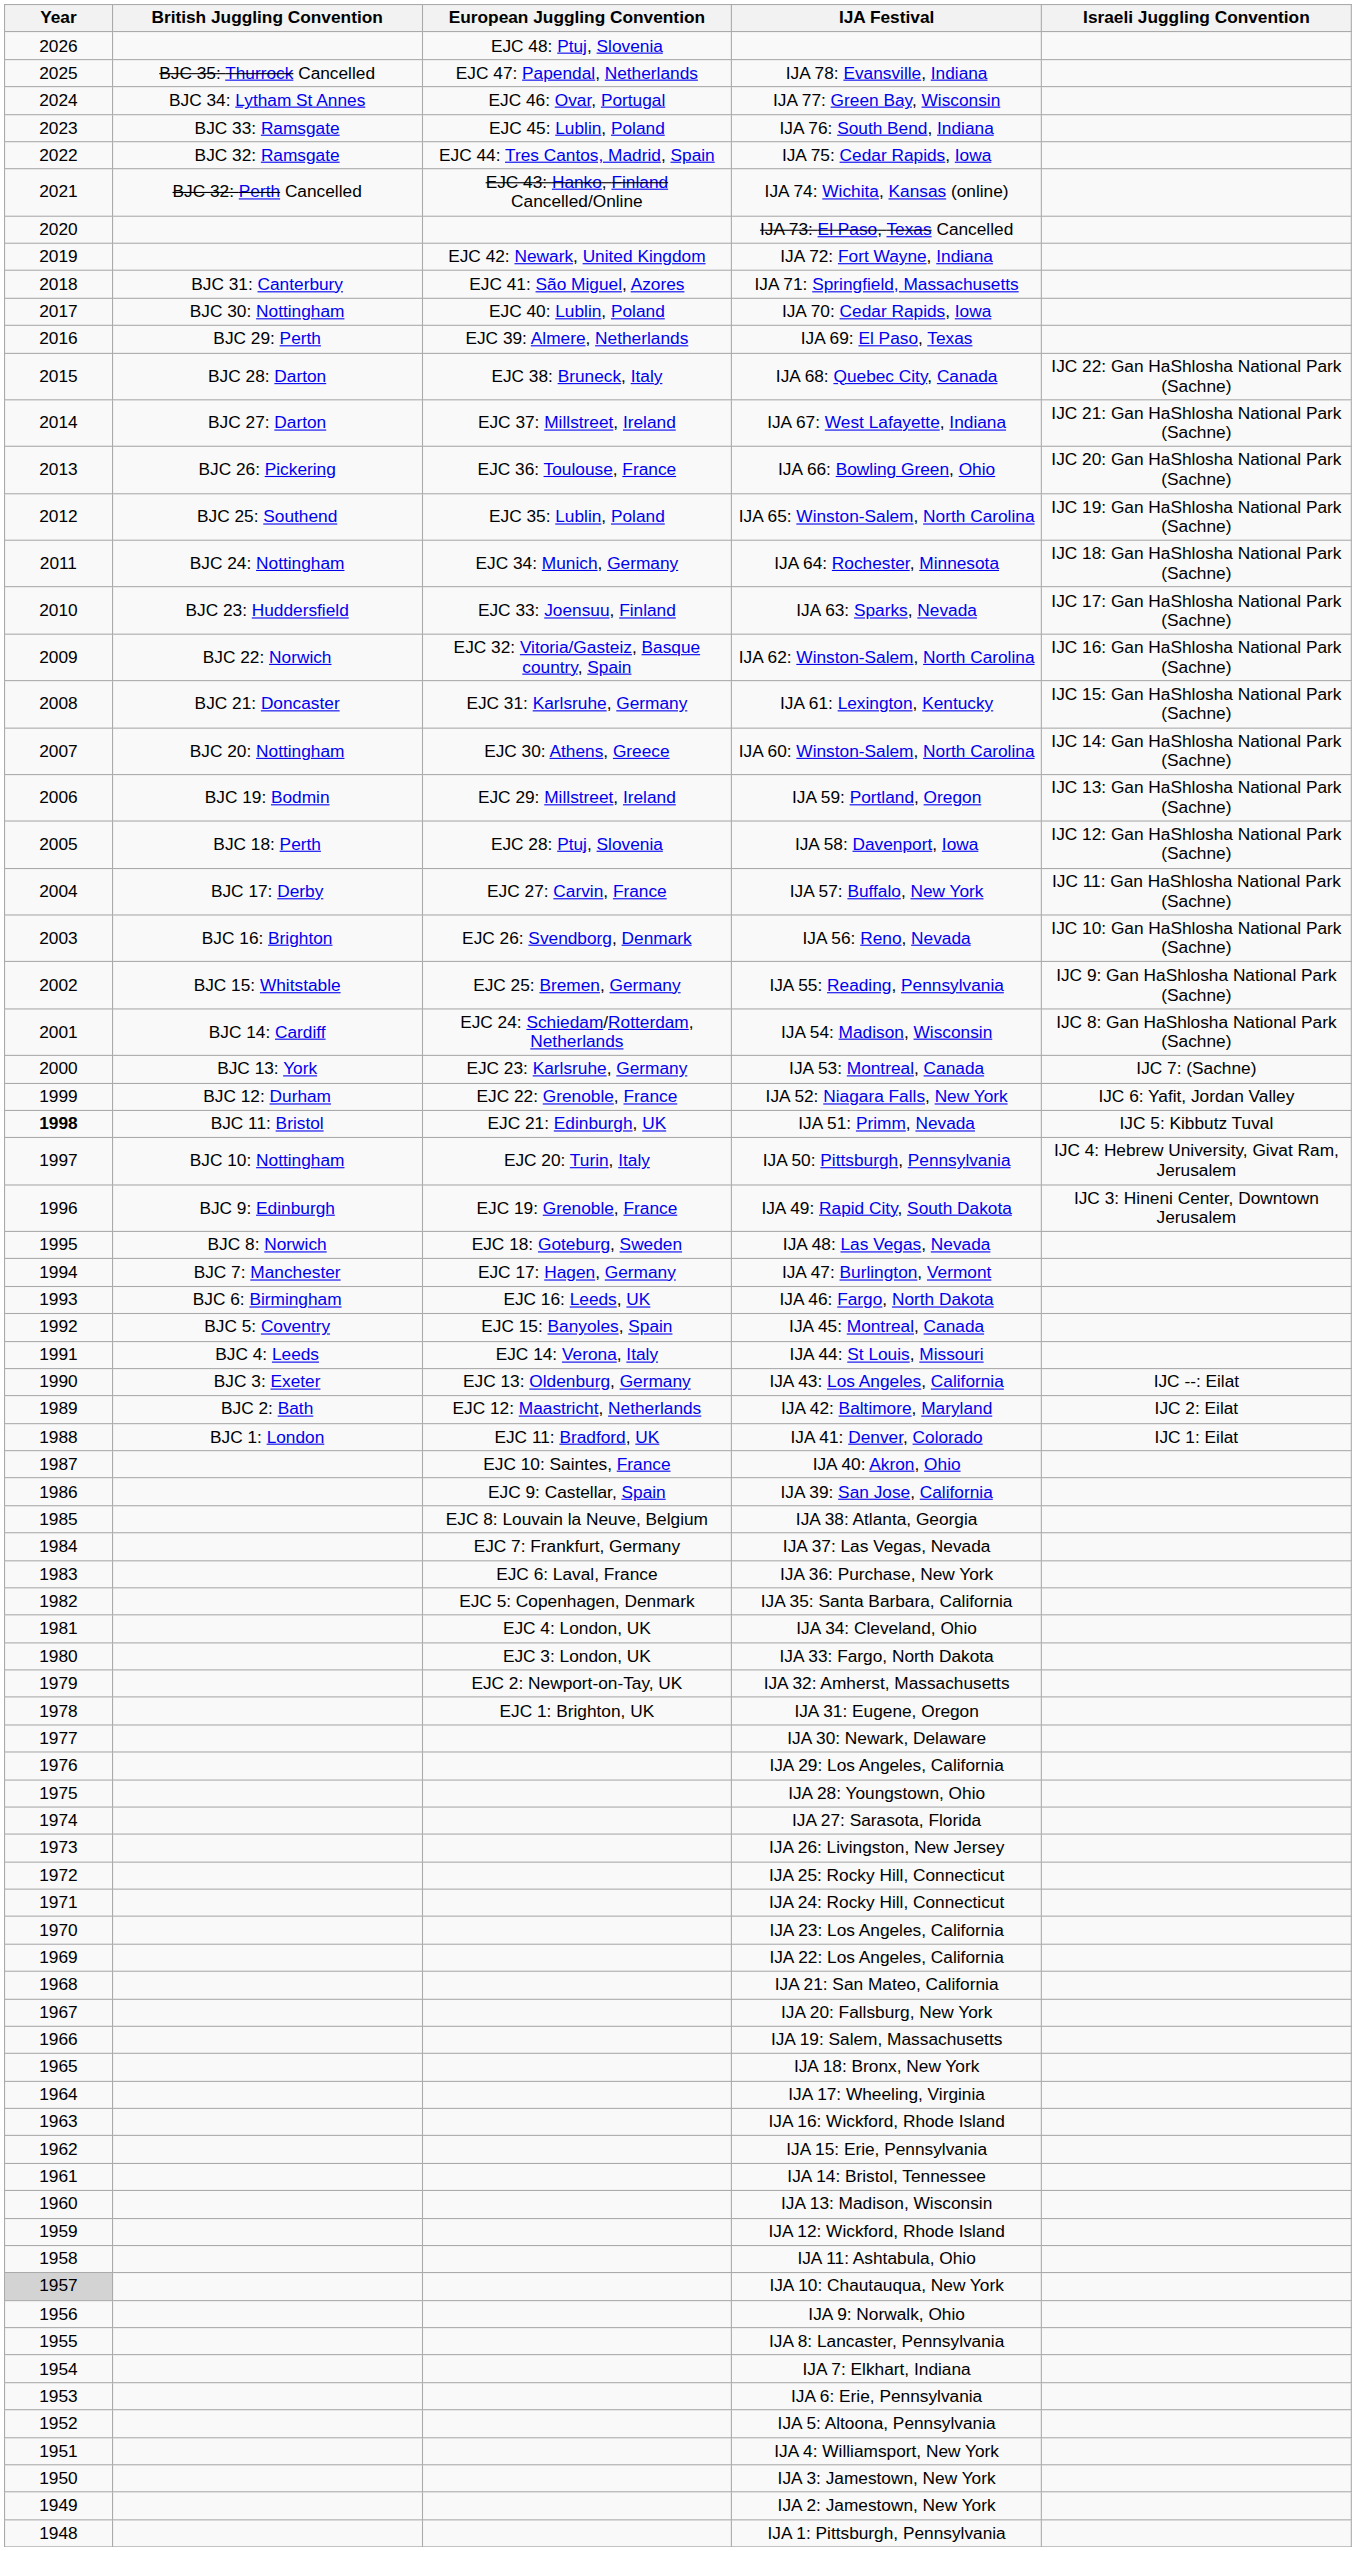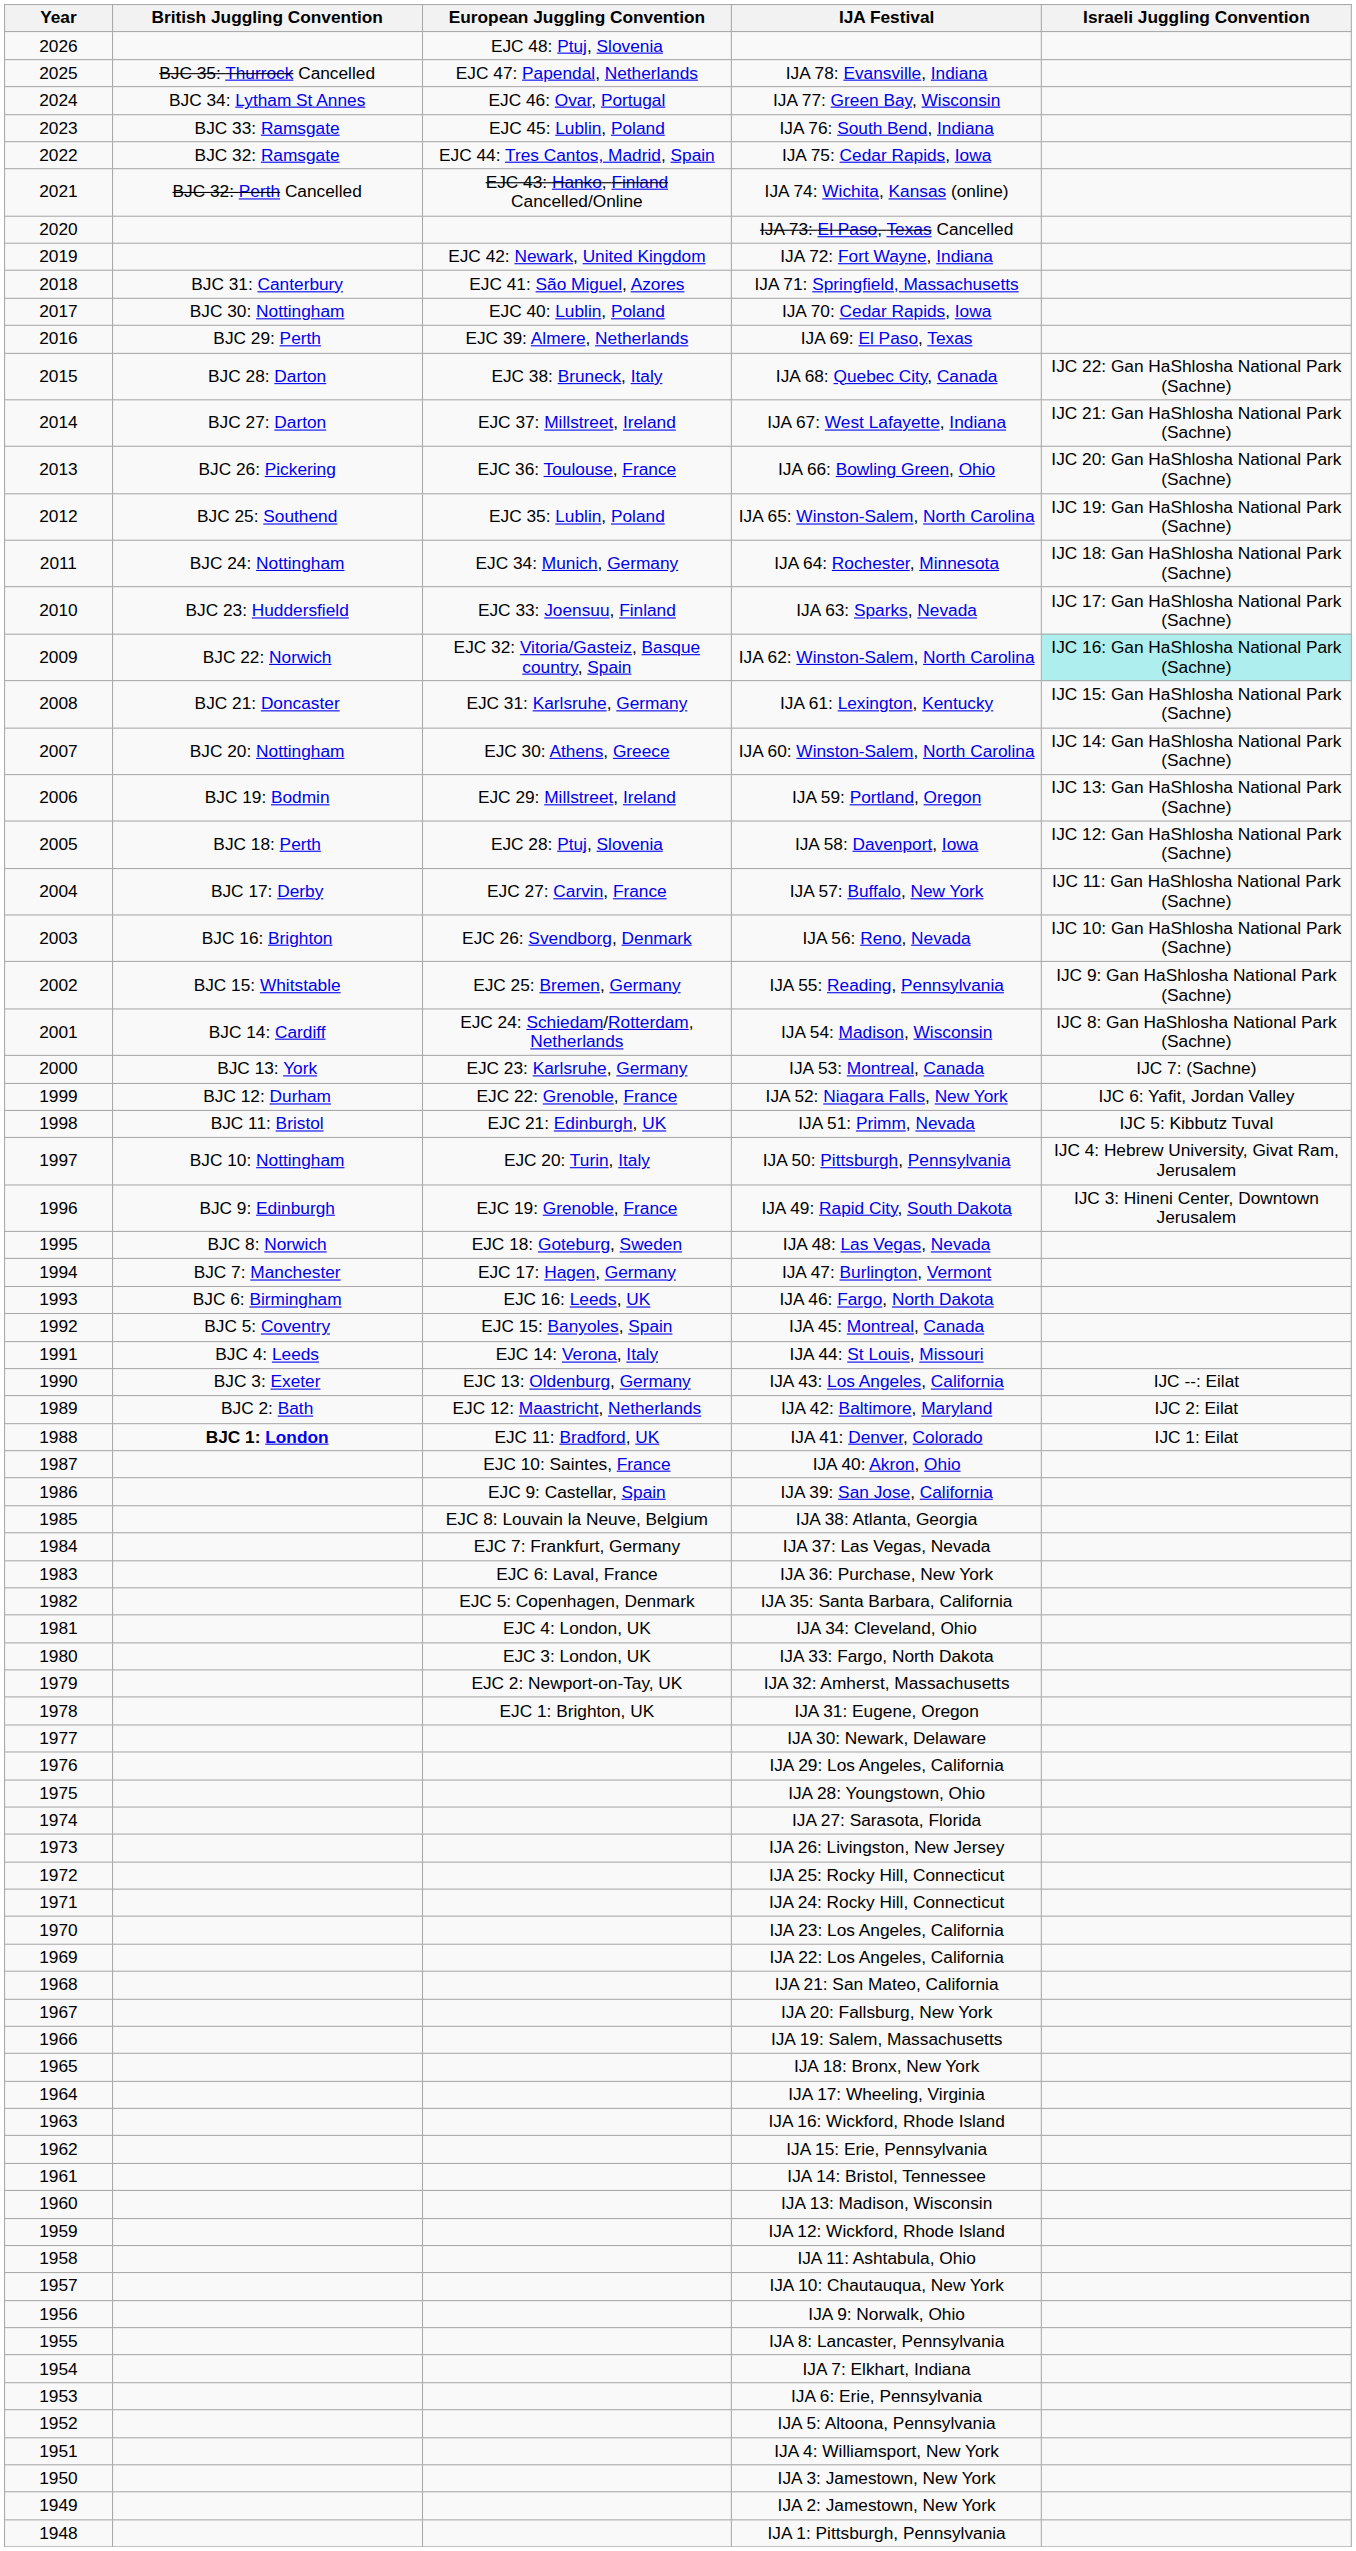(1196, 657) no background -> (1196, 657) paleturquoise background
(58, 1123) bold -> (58, 1123) normal
(267, 1436) normal -> (267, 1436) bold
(58, 2286) lightgrey background -> (58, 2286) no background
